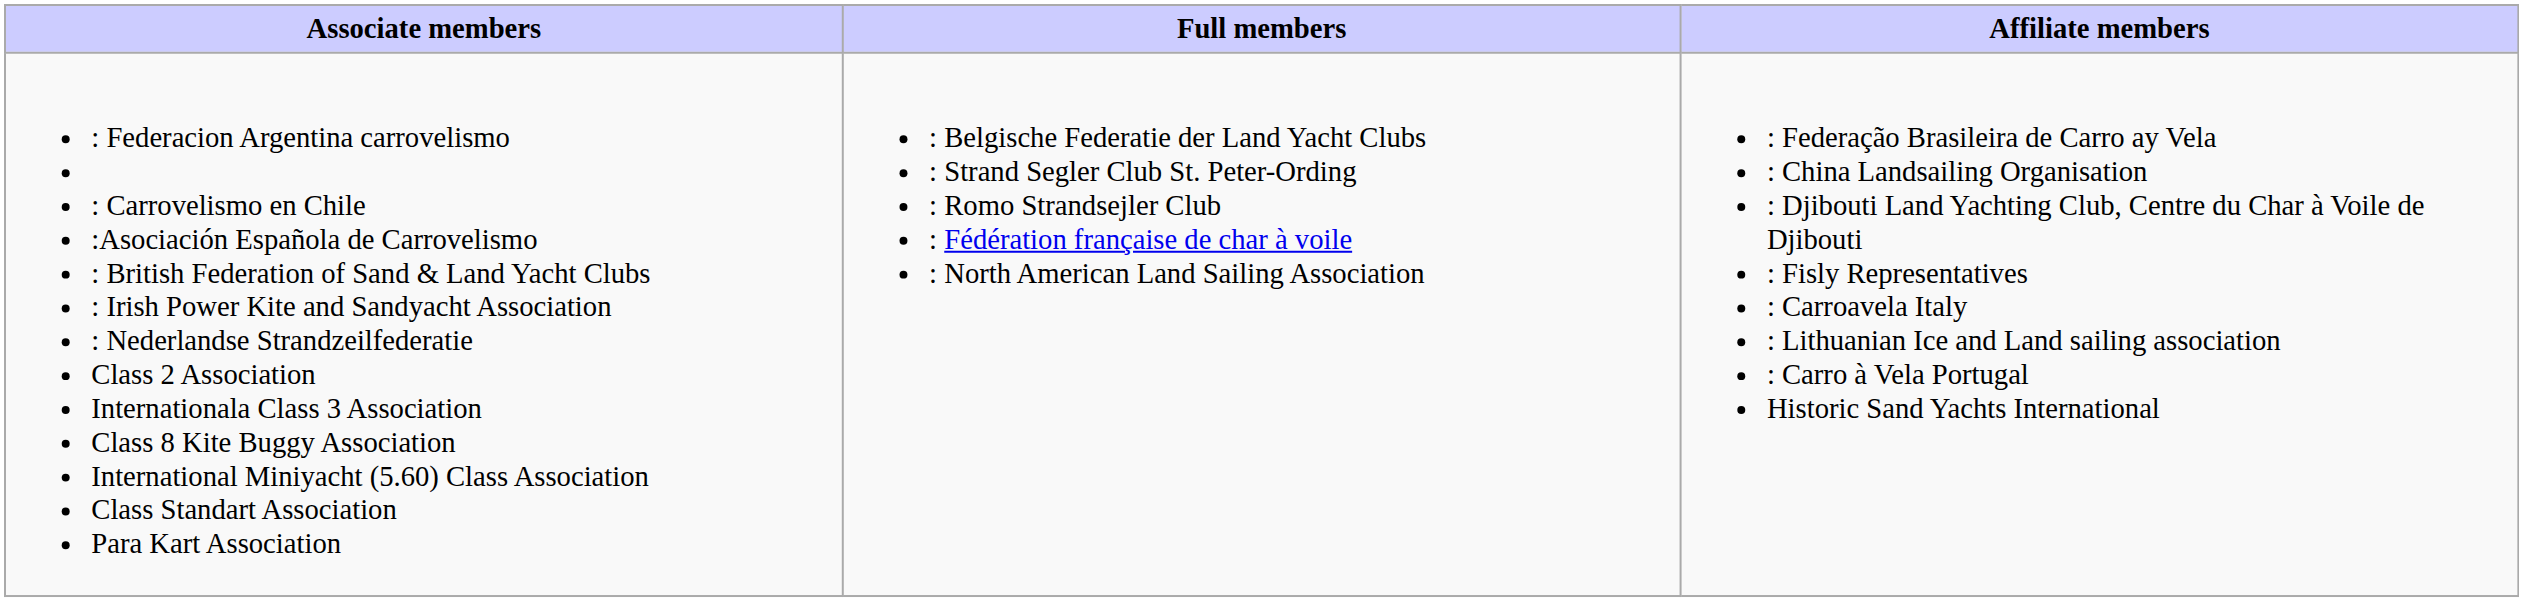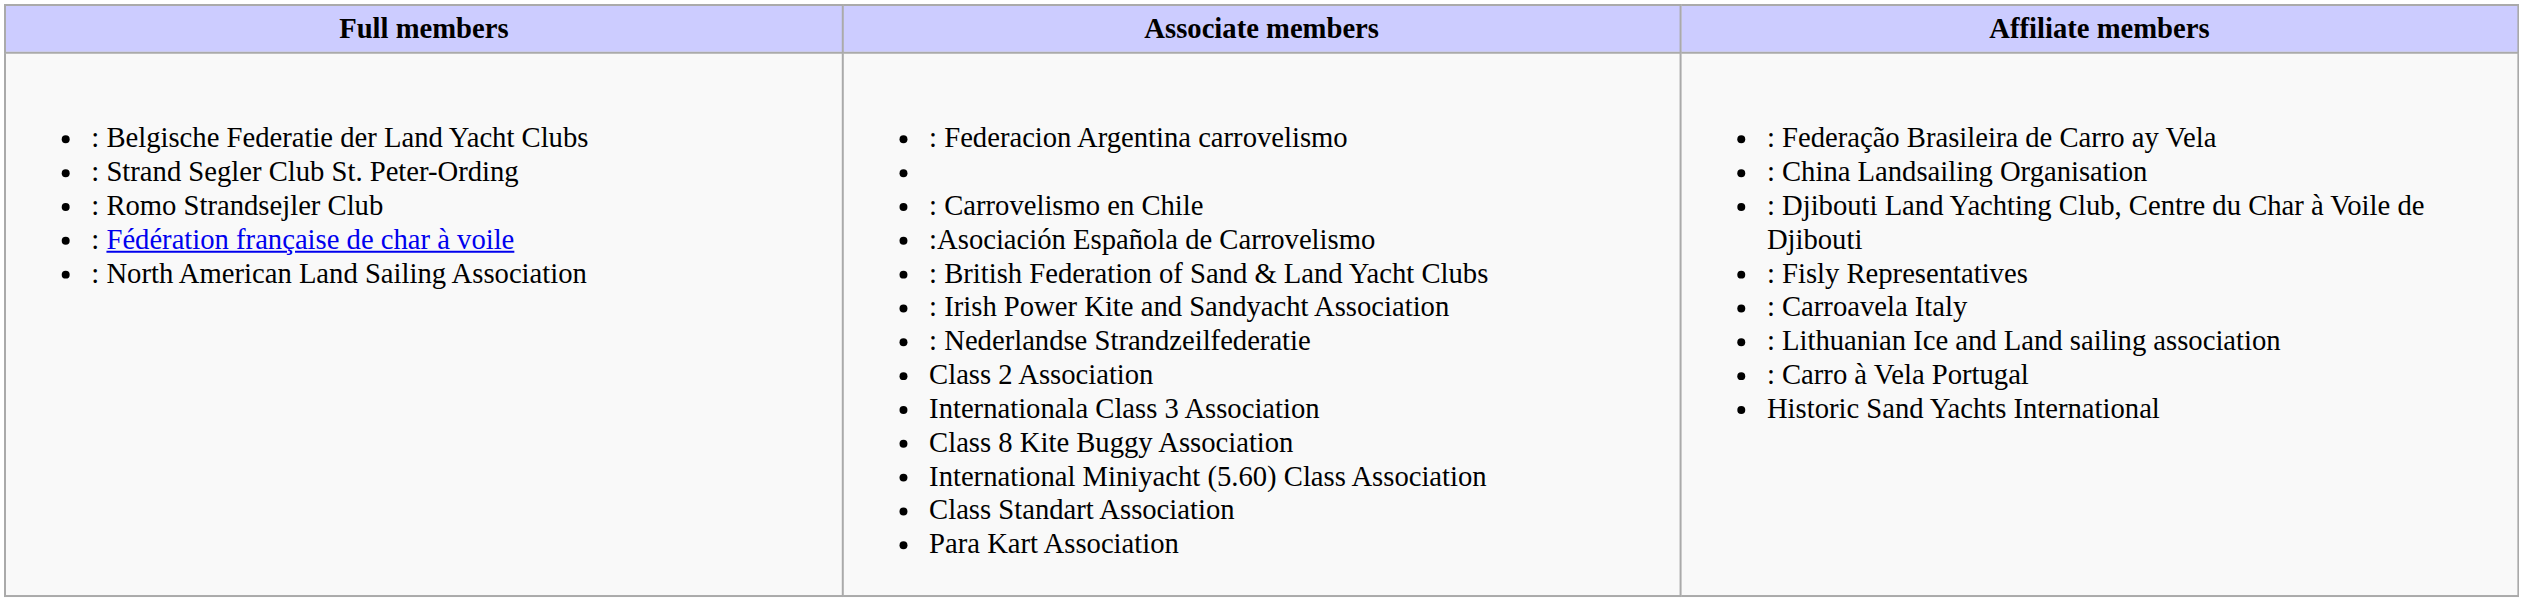columns swapped: (1262, 28) <-> (424, 28)
